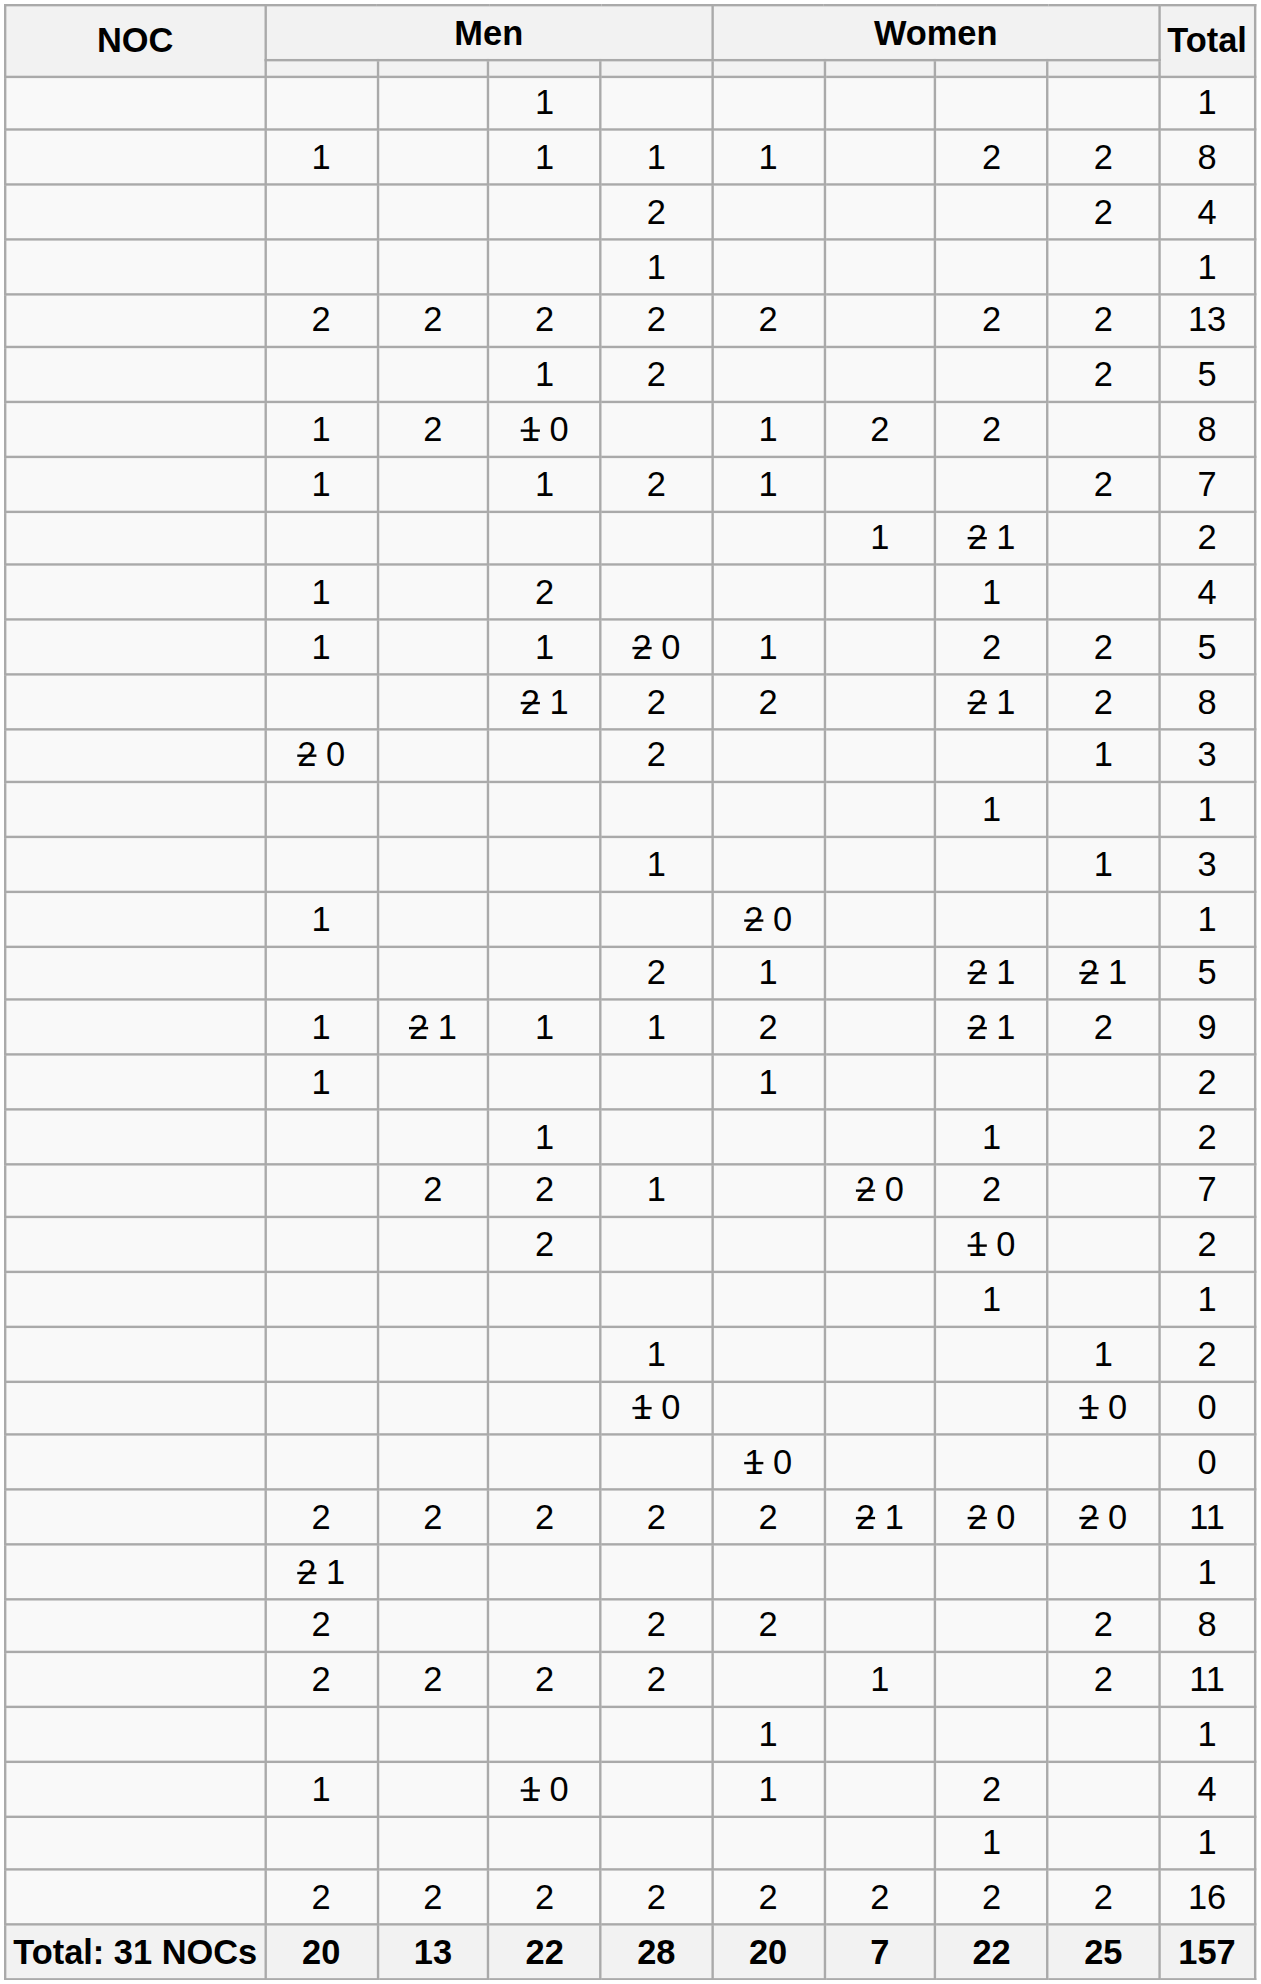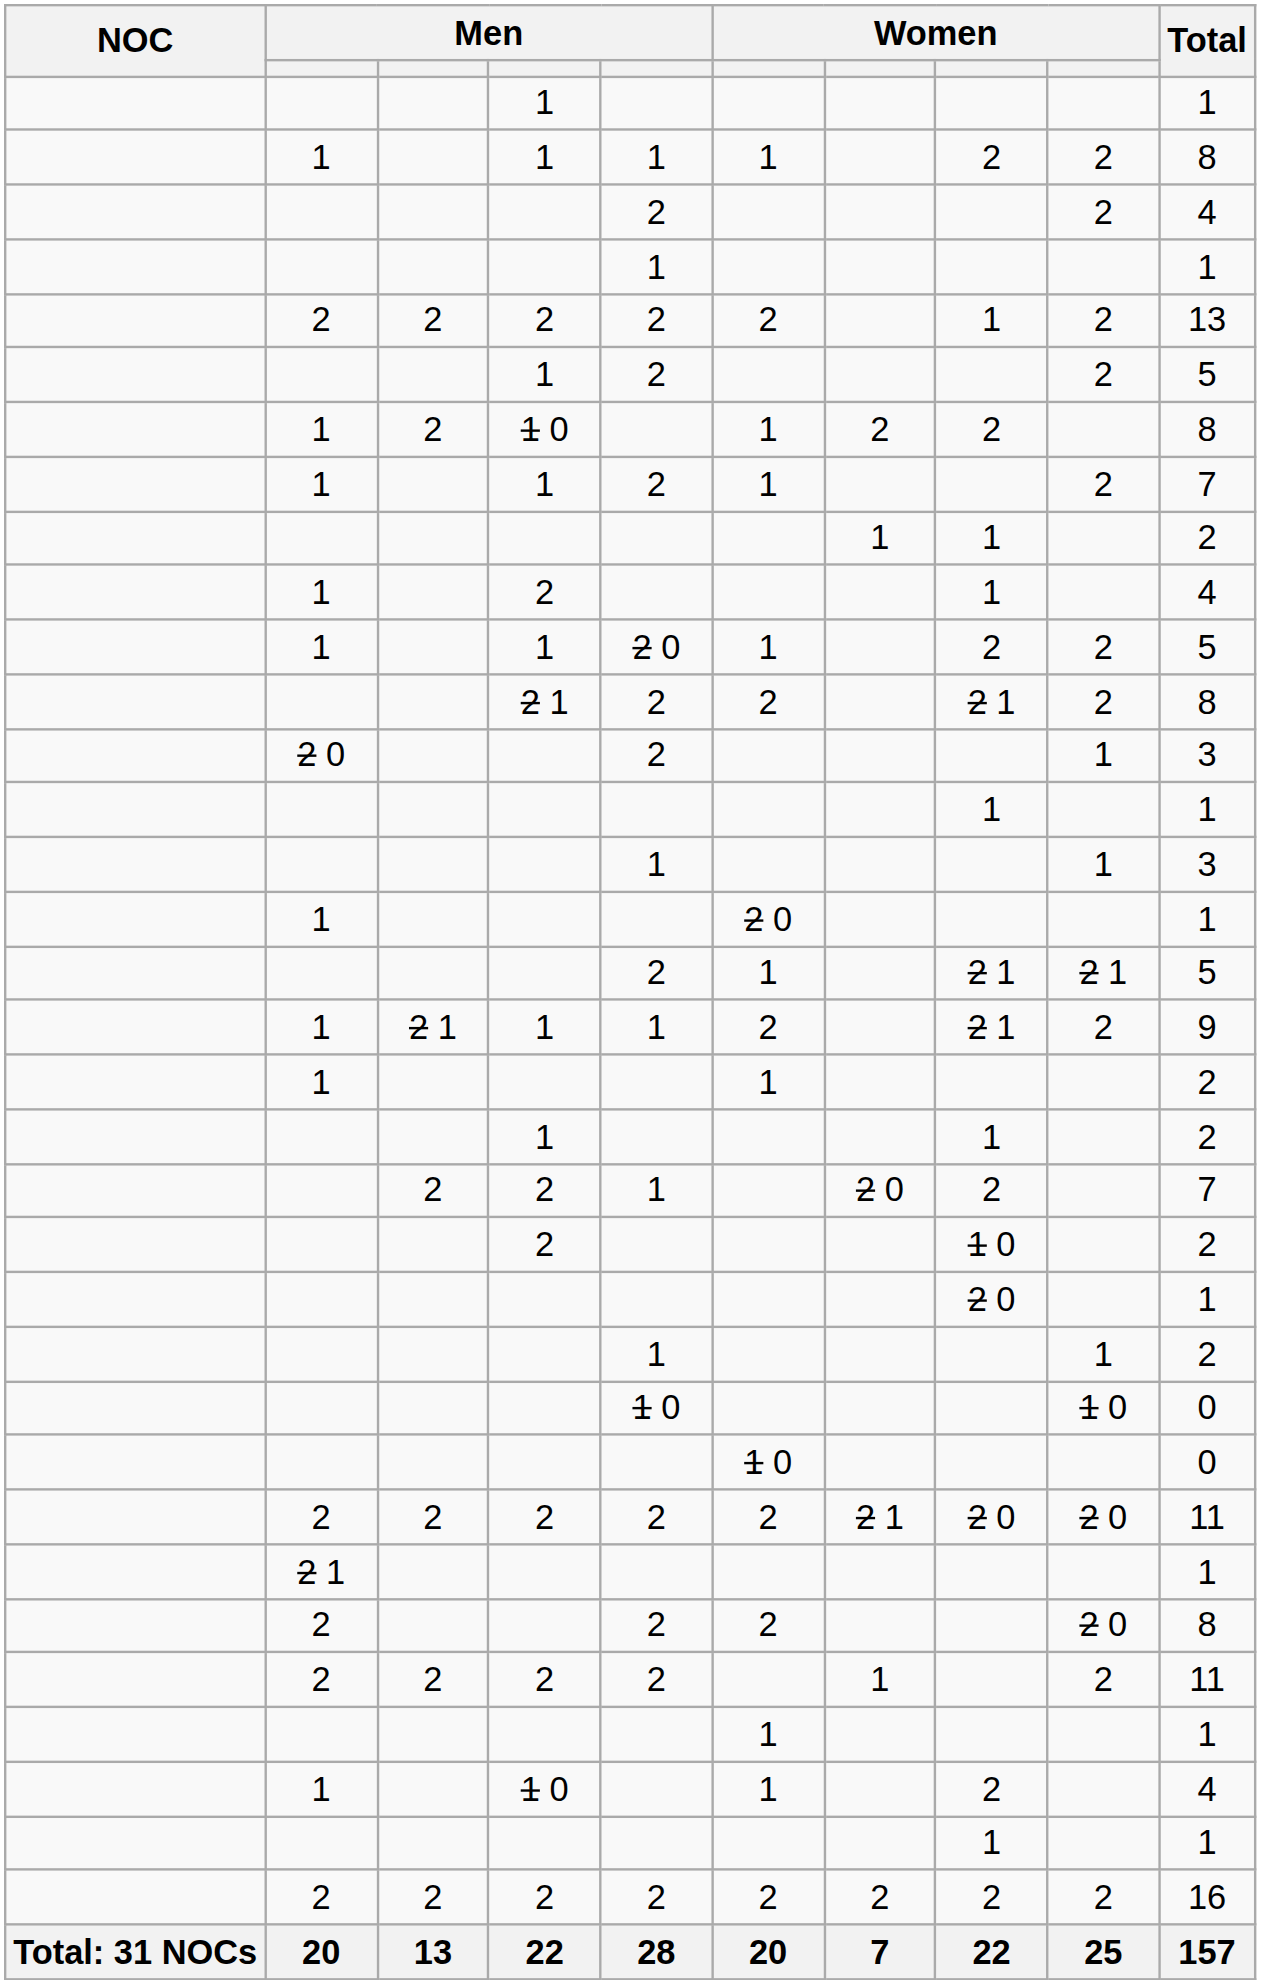(992, 321) 2 -> (992, 321) 1
(992, 538) 2 1 -> (992, 538) 1
(992, 1299) 1 -> (992, 1299) 2 0
(1103, 1626) 2 -> (1103, 1626) 2 0
